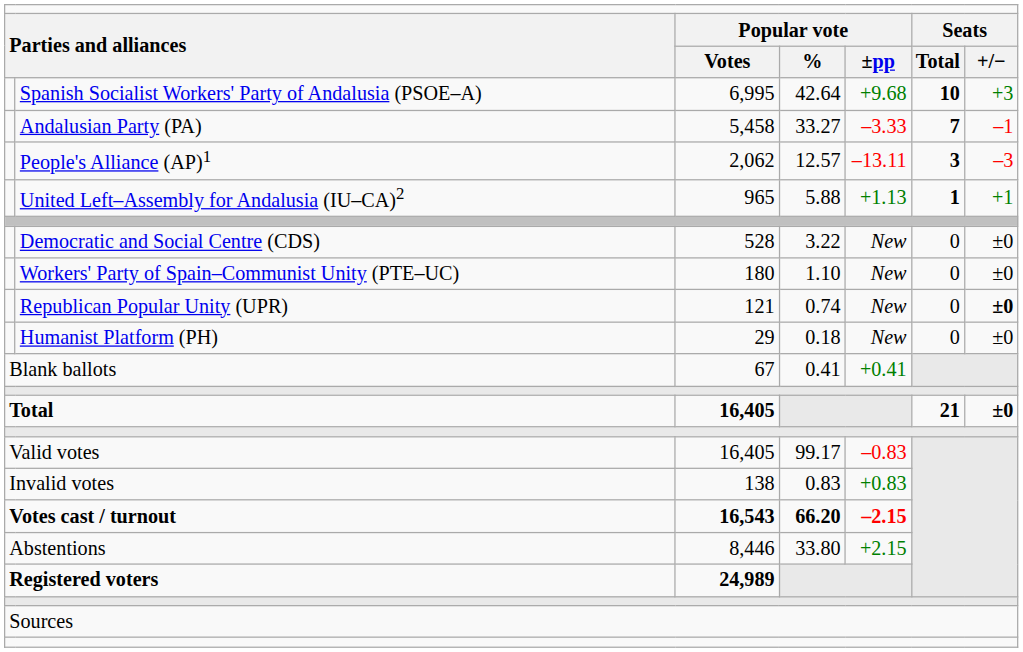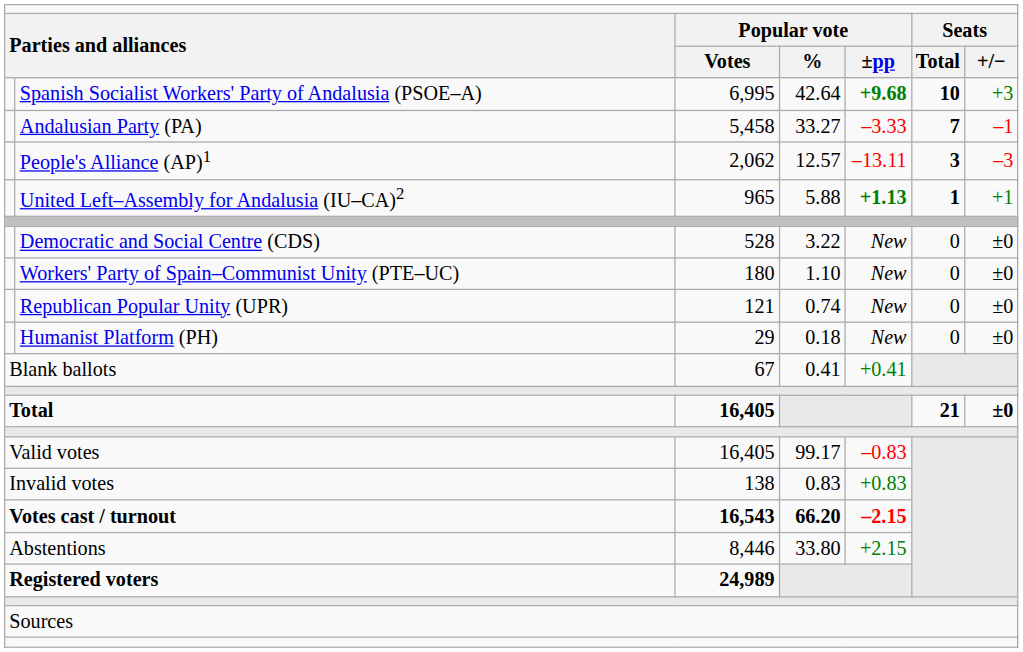(883, 93) normal -> (883, 93) bold
(883, 197) normal -> (883, 197) bold
(1003, 305) bold -> (1003, 305) normal
